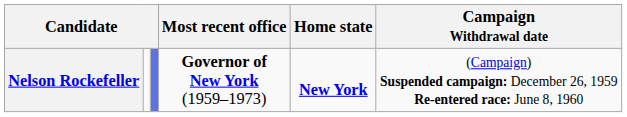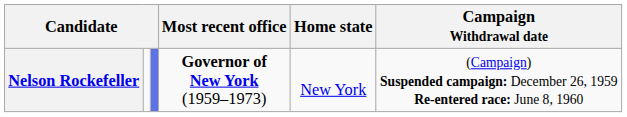(333, 89) bold -> (333, 89) normal
